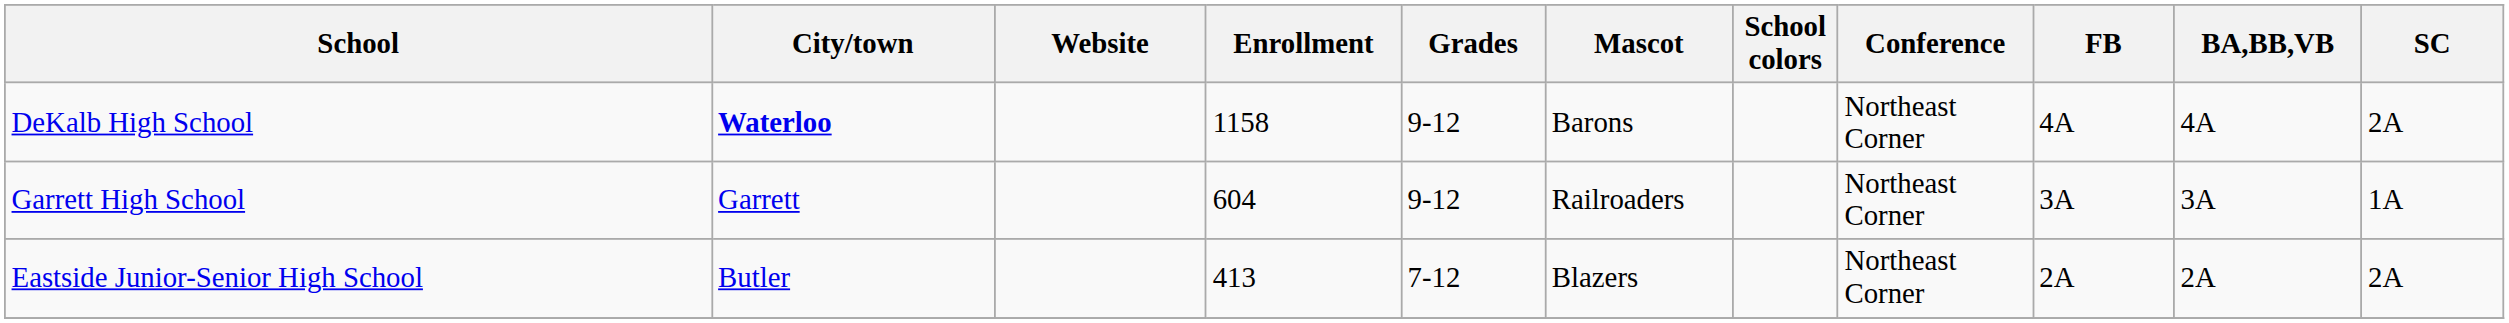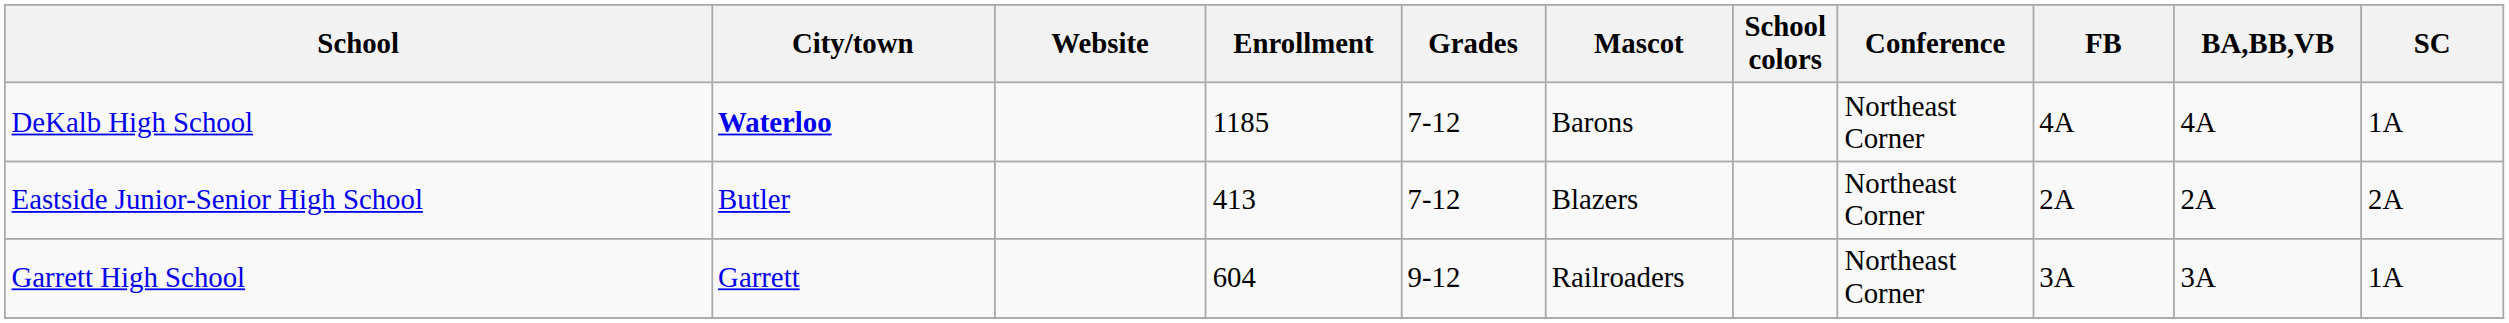(1241, 121) 1158 -> (1241, 121) 1185
(1434, 121) 9-12 -> (1434, 121) 7-12
(2386, 121) 2A -> (2386, 121) 1A
rows swapped: (217, 277) <-> (128, 199)
